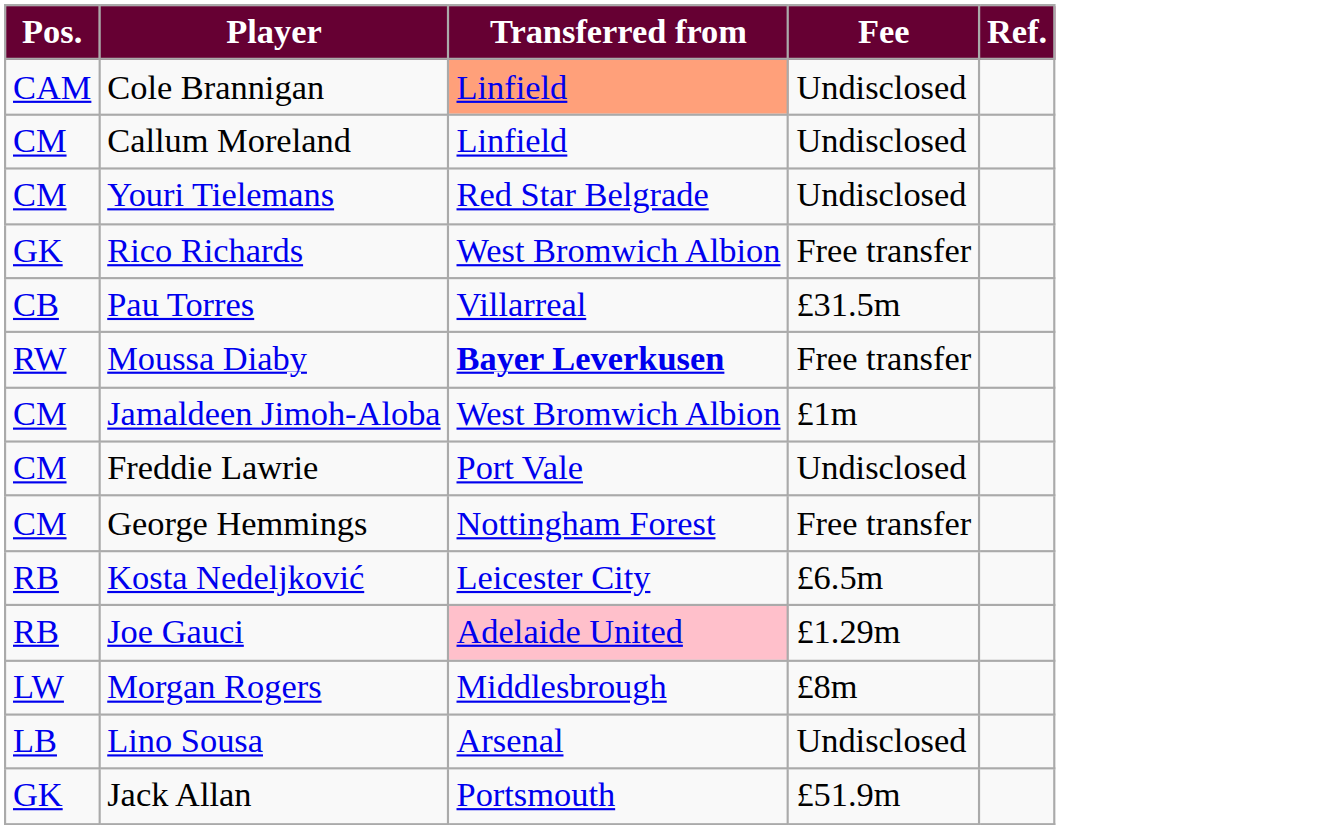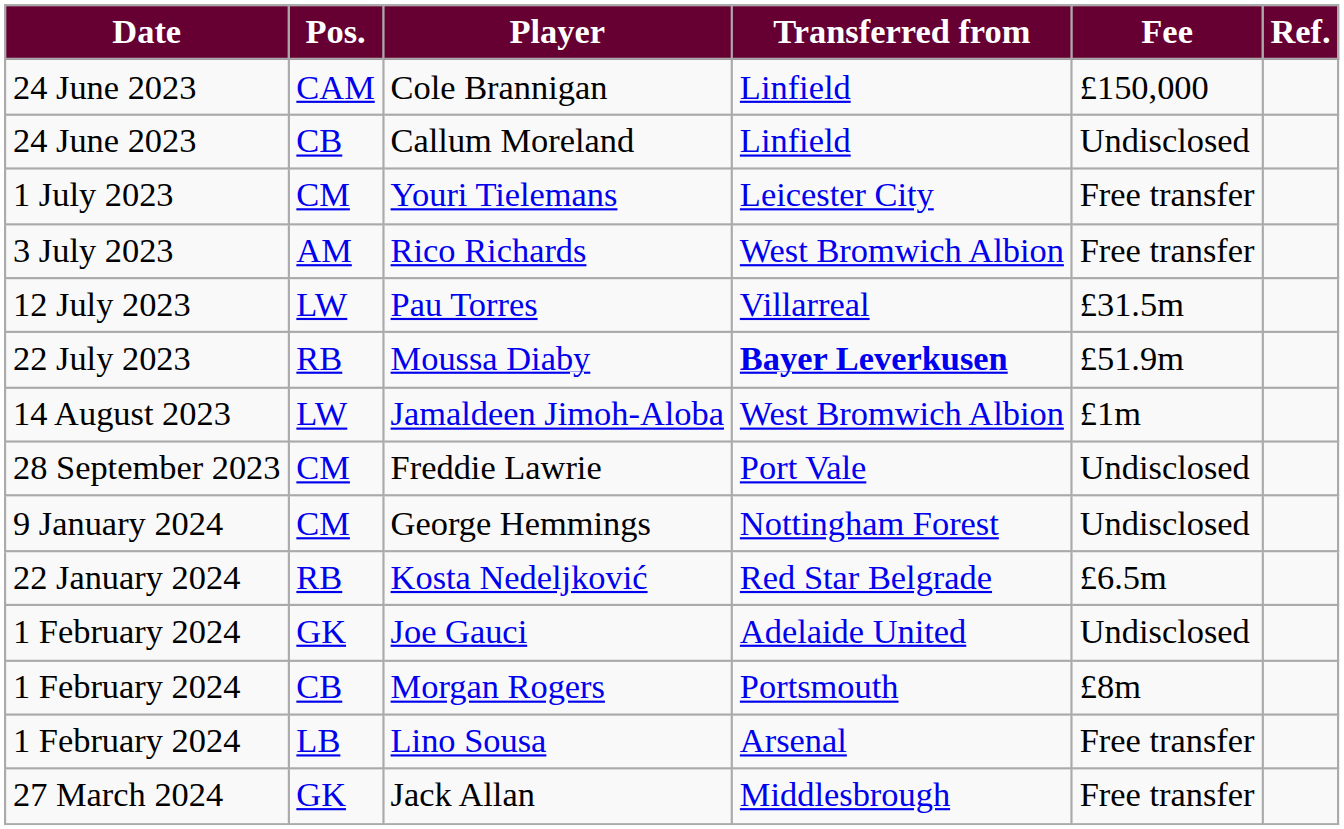+ column: (147, 31)
(512, 86) lightsalmon background -> (795, 86) no background
(881, 86) Undisclosed -> (1144, 86) £150,000
(40, 140) CM -> (319, 140) CB
(583, 195) Red Star Belgrade -> (837, 195) Leicester City
(881, 195) Undisclosed -> (1167, 195) Free transfer
(38, 250) GK -> (324, 250) AM
(36, 304) CB -> (322, 304) LW
(40, 359) RW -> (319, 359) RB
(884, 359) Free transfer -> (1132, 359) £51.9m
(40, 413) CM -> (322, 413) LW
(884, 522) Free transfer -> (1165, 522) Undisclosed
(553, 577) Leicester City -> (866, 577) Red Star Belgrade
(36, 631) RB -> (321, 631) GK
(570, 631) pink background -> (853, 631) no background
(848, 631) £1.29m -> (1165, 631) Undisclosed
(38, 686) LW -> (319, 686) CB
(562, 686) Middlesbrough -> (819, 686) Portsmouth
(881, 741) Undisclosed -> (1167, 741) Free transfer
(536, 795) Portsmouth -> (845, 795) Middlesbrough
(848, 795) £51.9m -> (1167, 795) Free transfer
